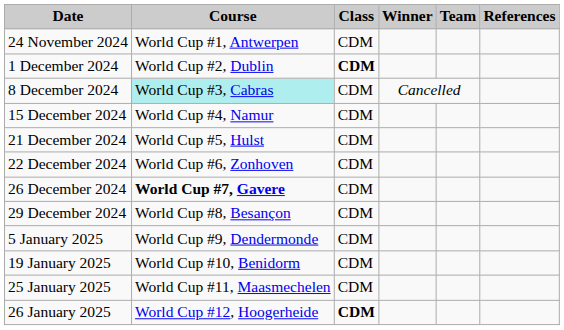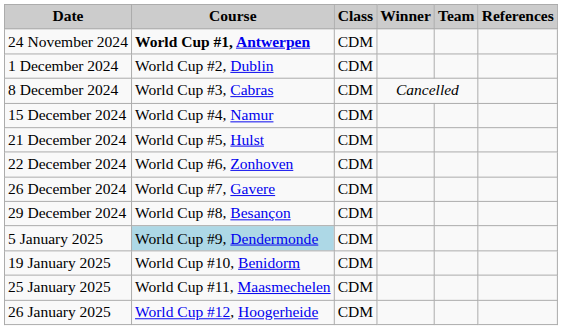(217, 41) normal -> (223, 41) bold
(356, 66) bold -> (355, 66) normal
(204, 90) paleturquoise background -> (204, 90) no background
(210, 189) bold -> (205, 189) normal
(227, 238) no background -> (227, 238) lightblue background
(356, 312) bold -> (355, 312) normal
